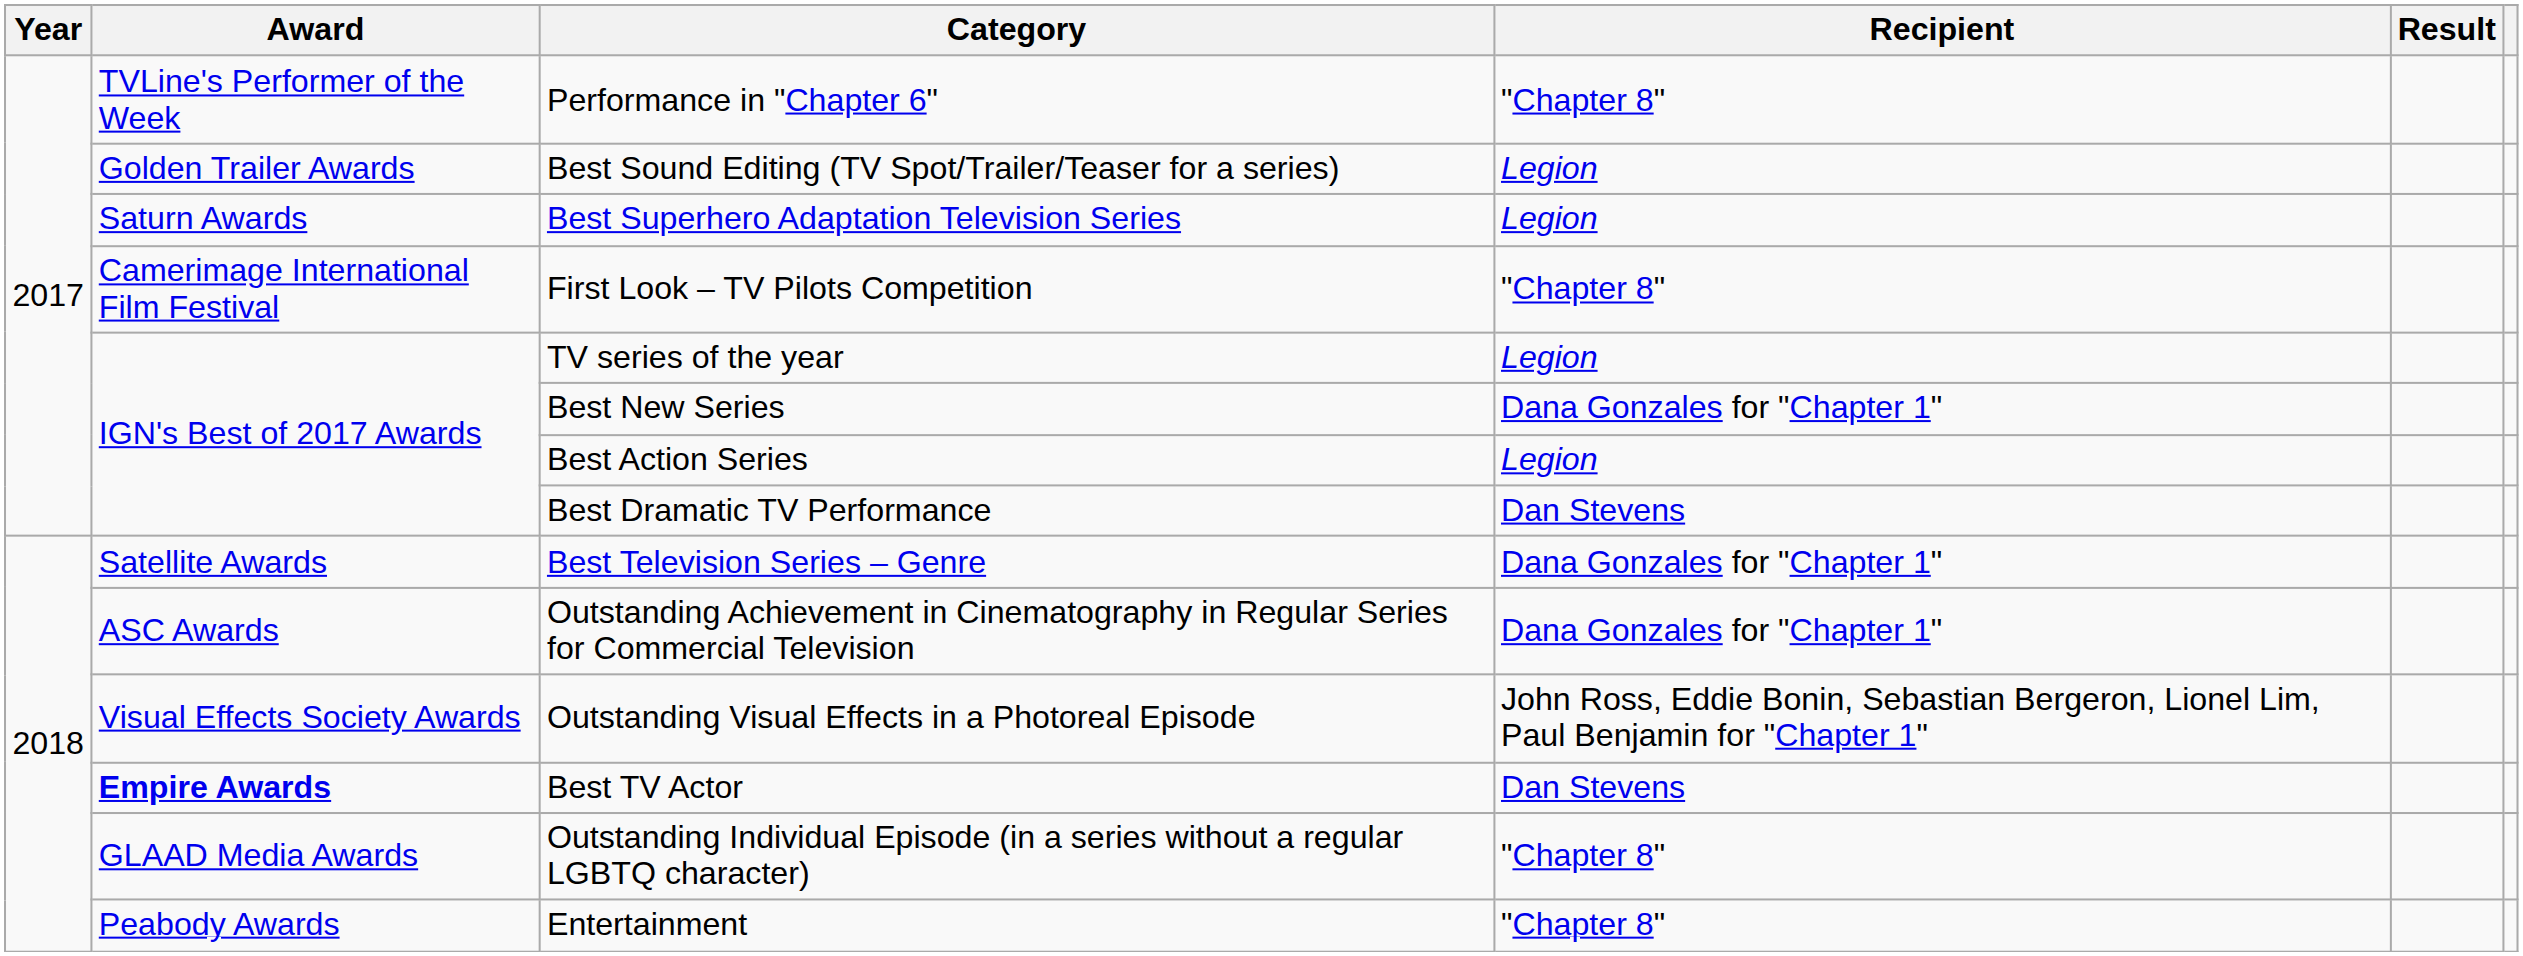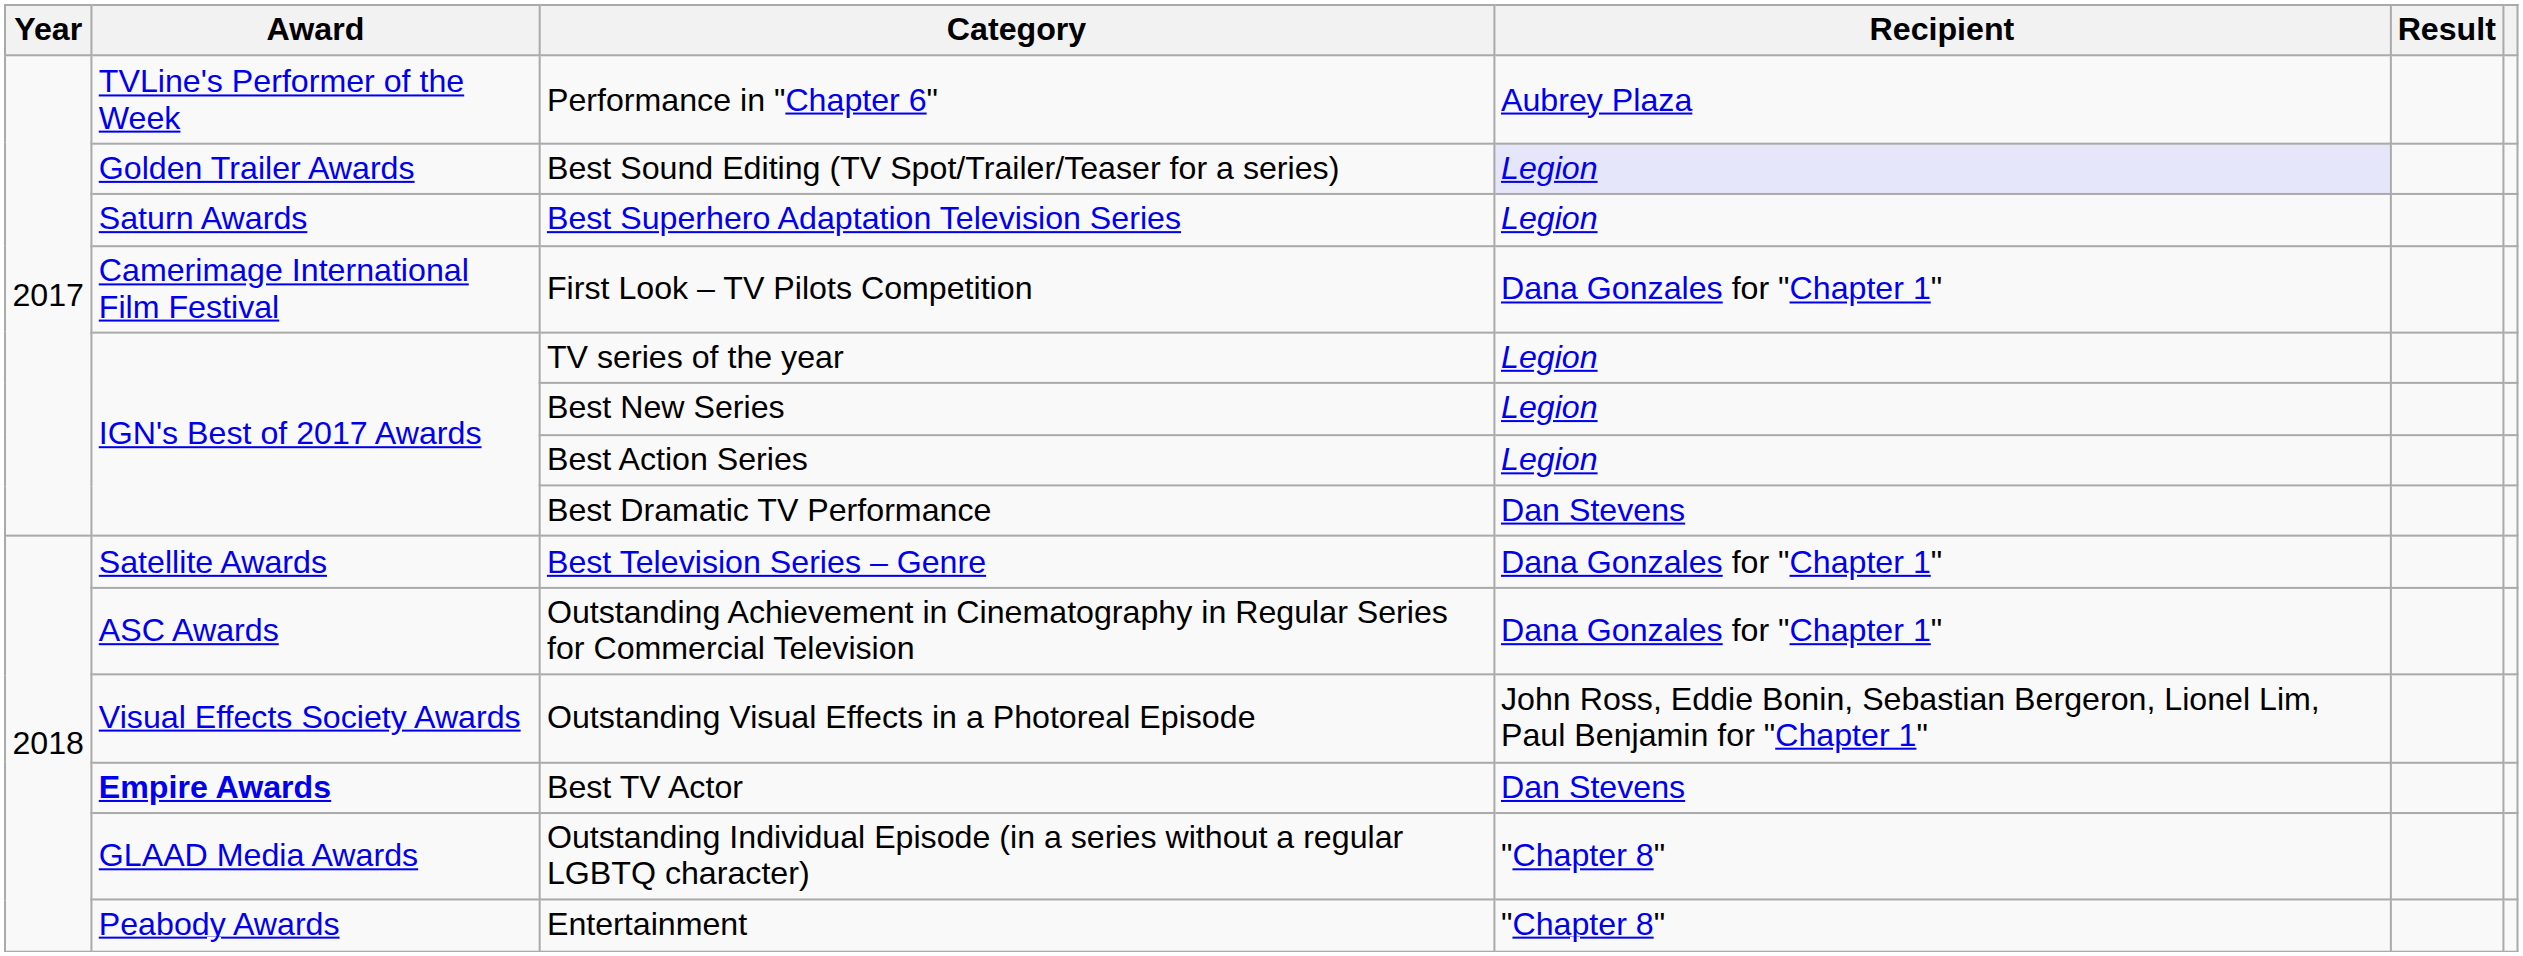(1583, 99) "Chapter 8" -> (1597, 99) Aubrey Plaza
(1549, 168) no background -> (1549, 168) lavender background
(1583, 288) "Chapter 8" -> (1722, 288) Dana Gonzales for "Chapter 1"
(1722, 408) Dana Gonzales for "Chapter 1" -> (1549, 408) Legion
